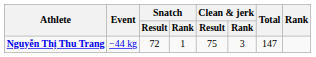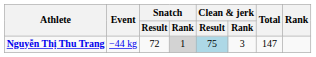(183, 44) no background -> (183, 44) lightgrey background
(212, 44) no background -> (212, 44) lightblue background
